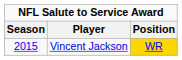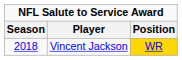(26, 47) 2015 -> (26, 47) 2018
